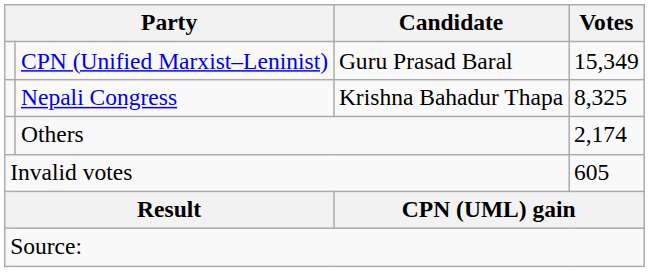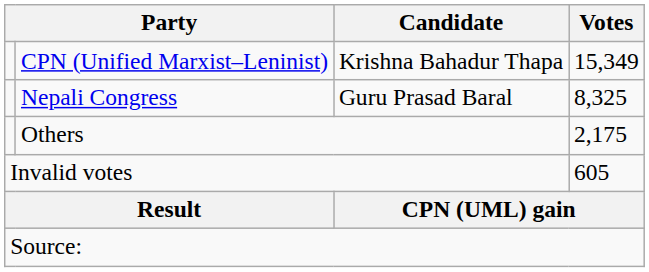(426, 60) Guru Prasad Baral -> (451, 60) Krishna Bahadur Thapa
(451, 97) Krishna Bahadur Thapa -> (426, 97) Guru Prasad Baral
(600, 135) 2,174 -> (600, 135) 2,175
